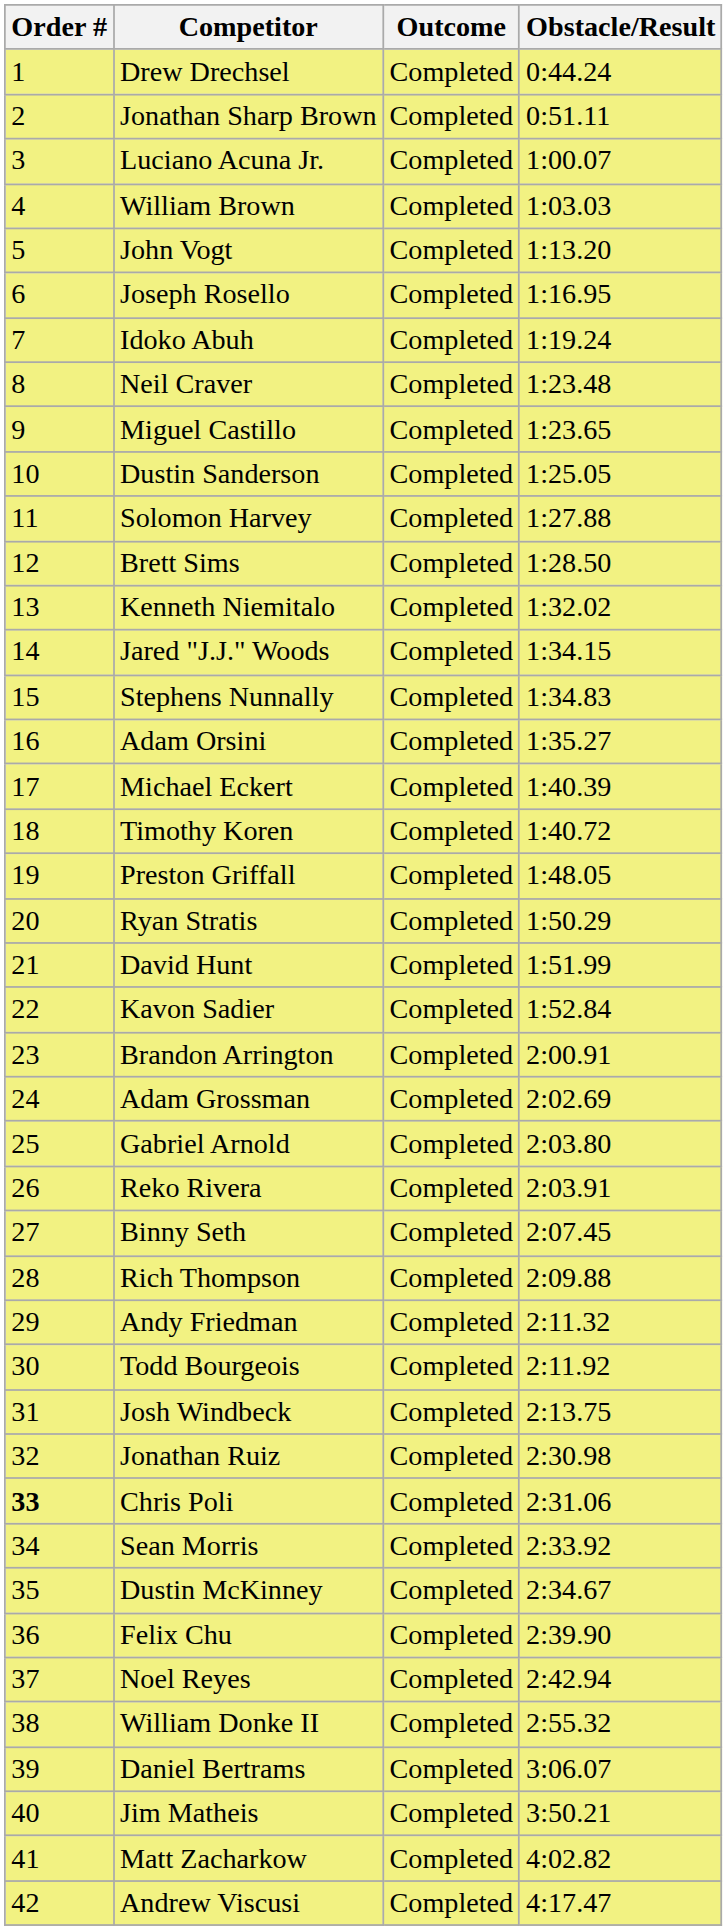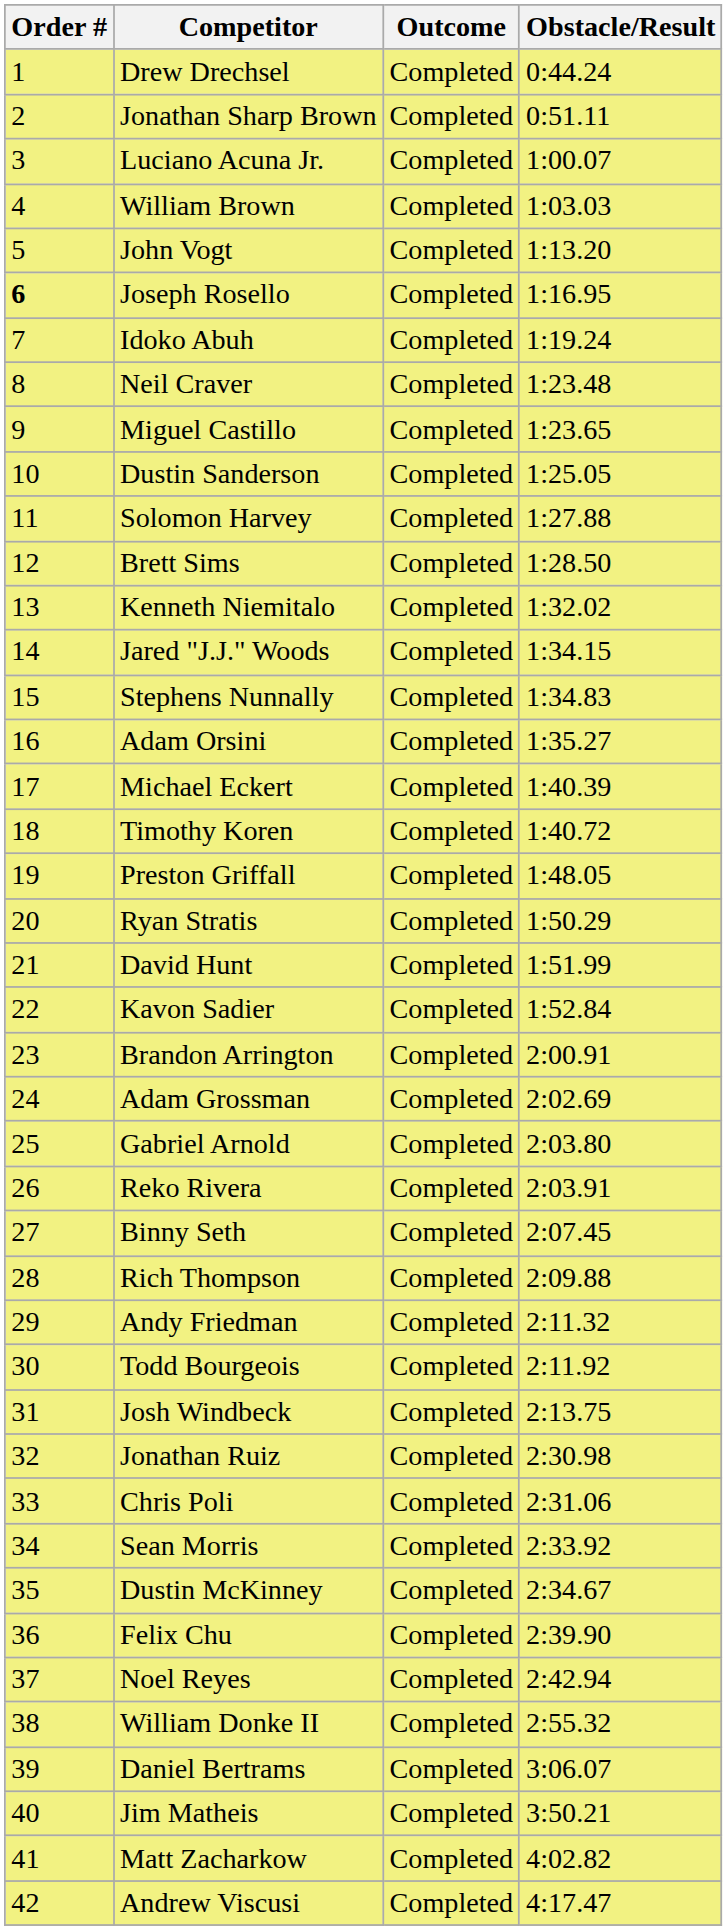(18, 294) normal -> (18, 294) bold
(25, 1500) bold -> (25, 1500) normal
